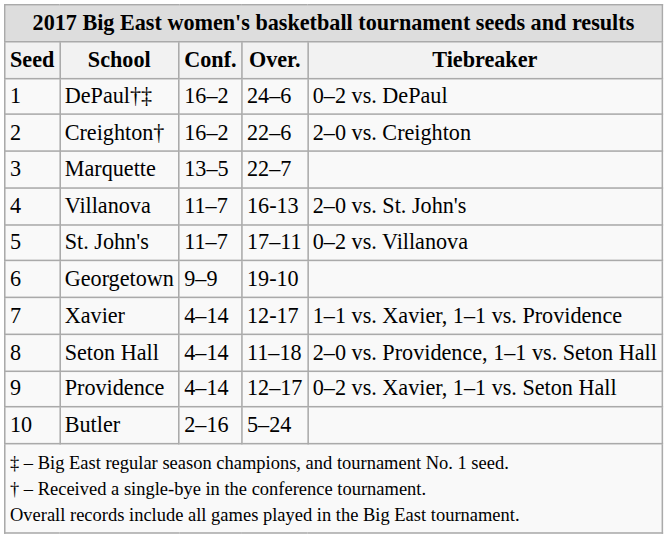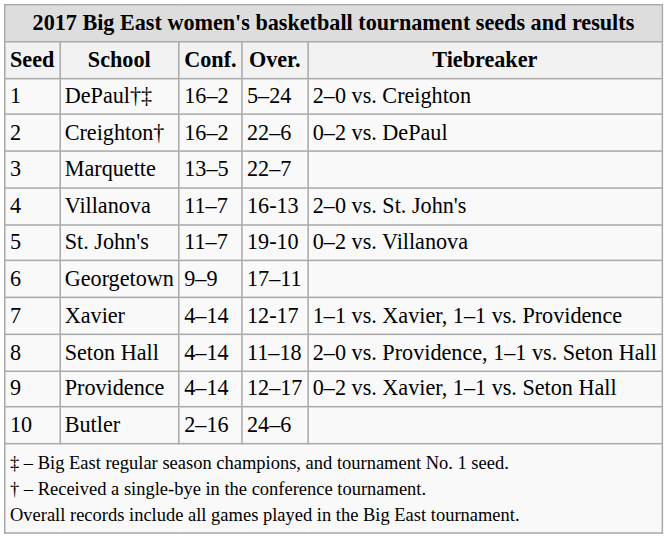(269, 96) 24–6 -> (269, 96) 5–24
(380, 96) 0–2 vs. DePaul -> (392, 96) 2–0 vs. Creighton
(392, 132) 2–0 vs. Creighton -> (380, 132) 0–2 vs. DePaul
(274, 242) 17–11 -> (273, 242) 19-10
(273, 279) 19-10 -> (274, 279) 17–11
(269, 425) 5–24 -> (269, 425) 24–6
